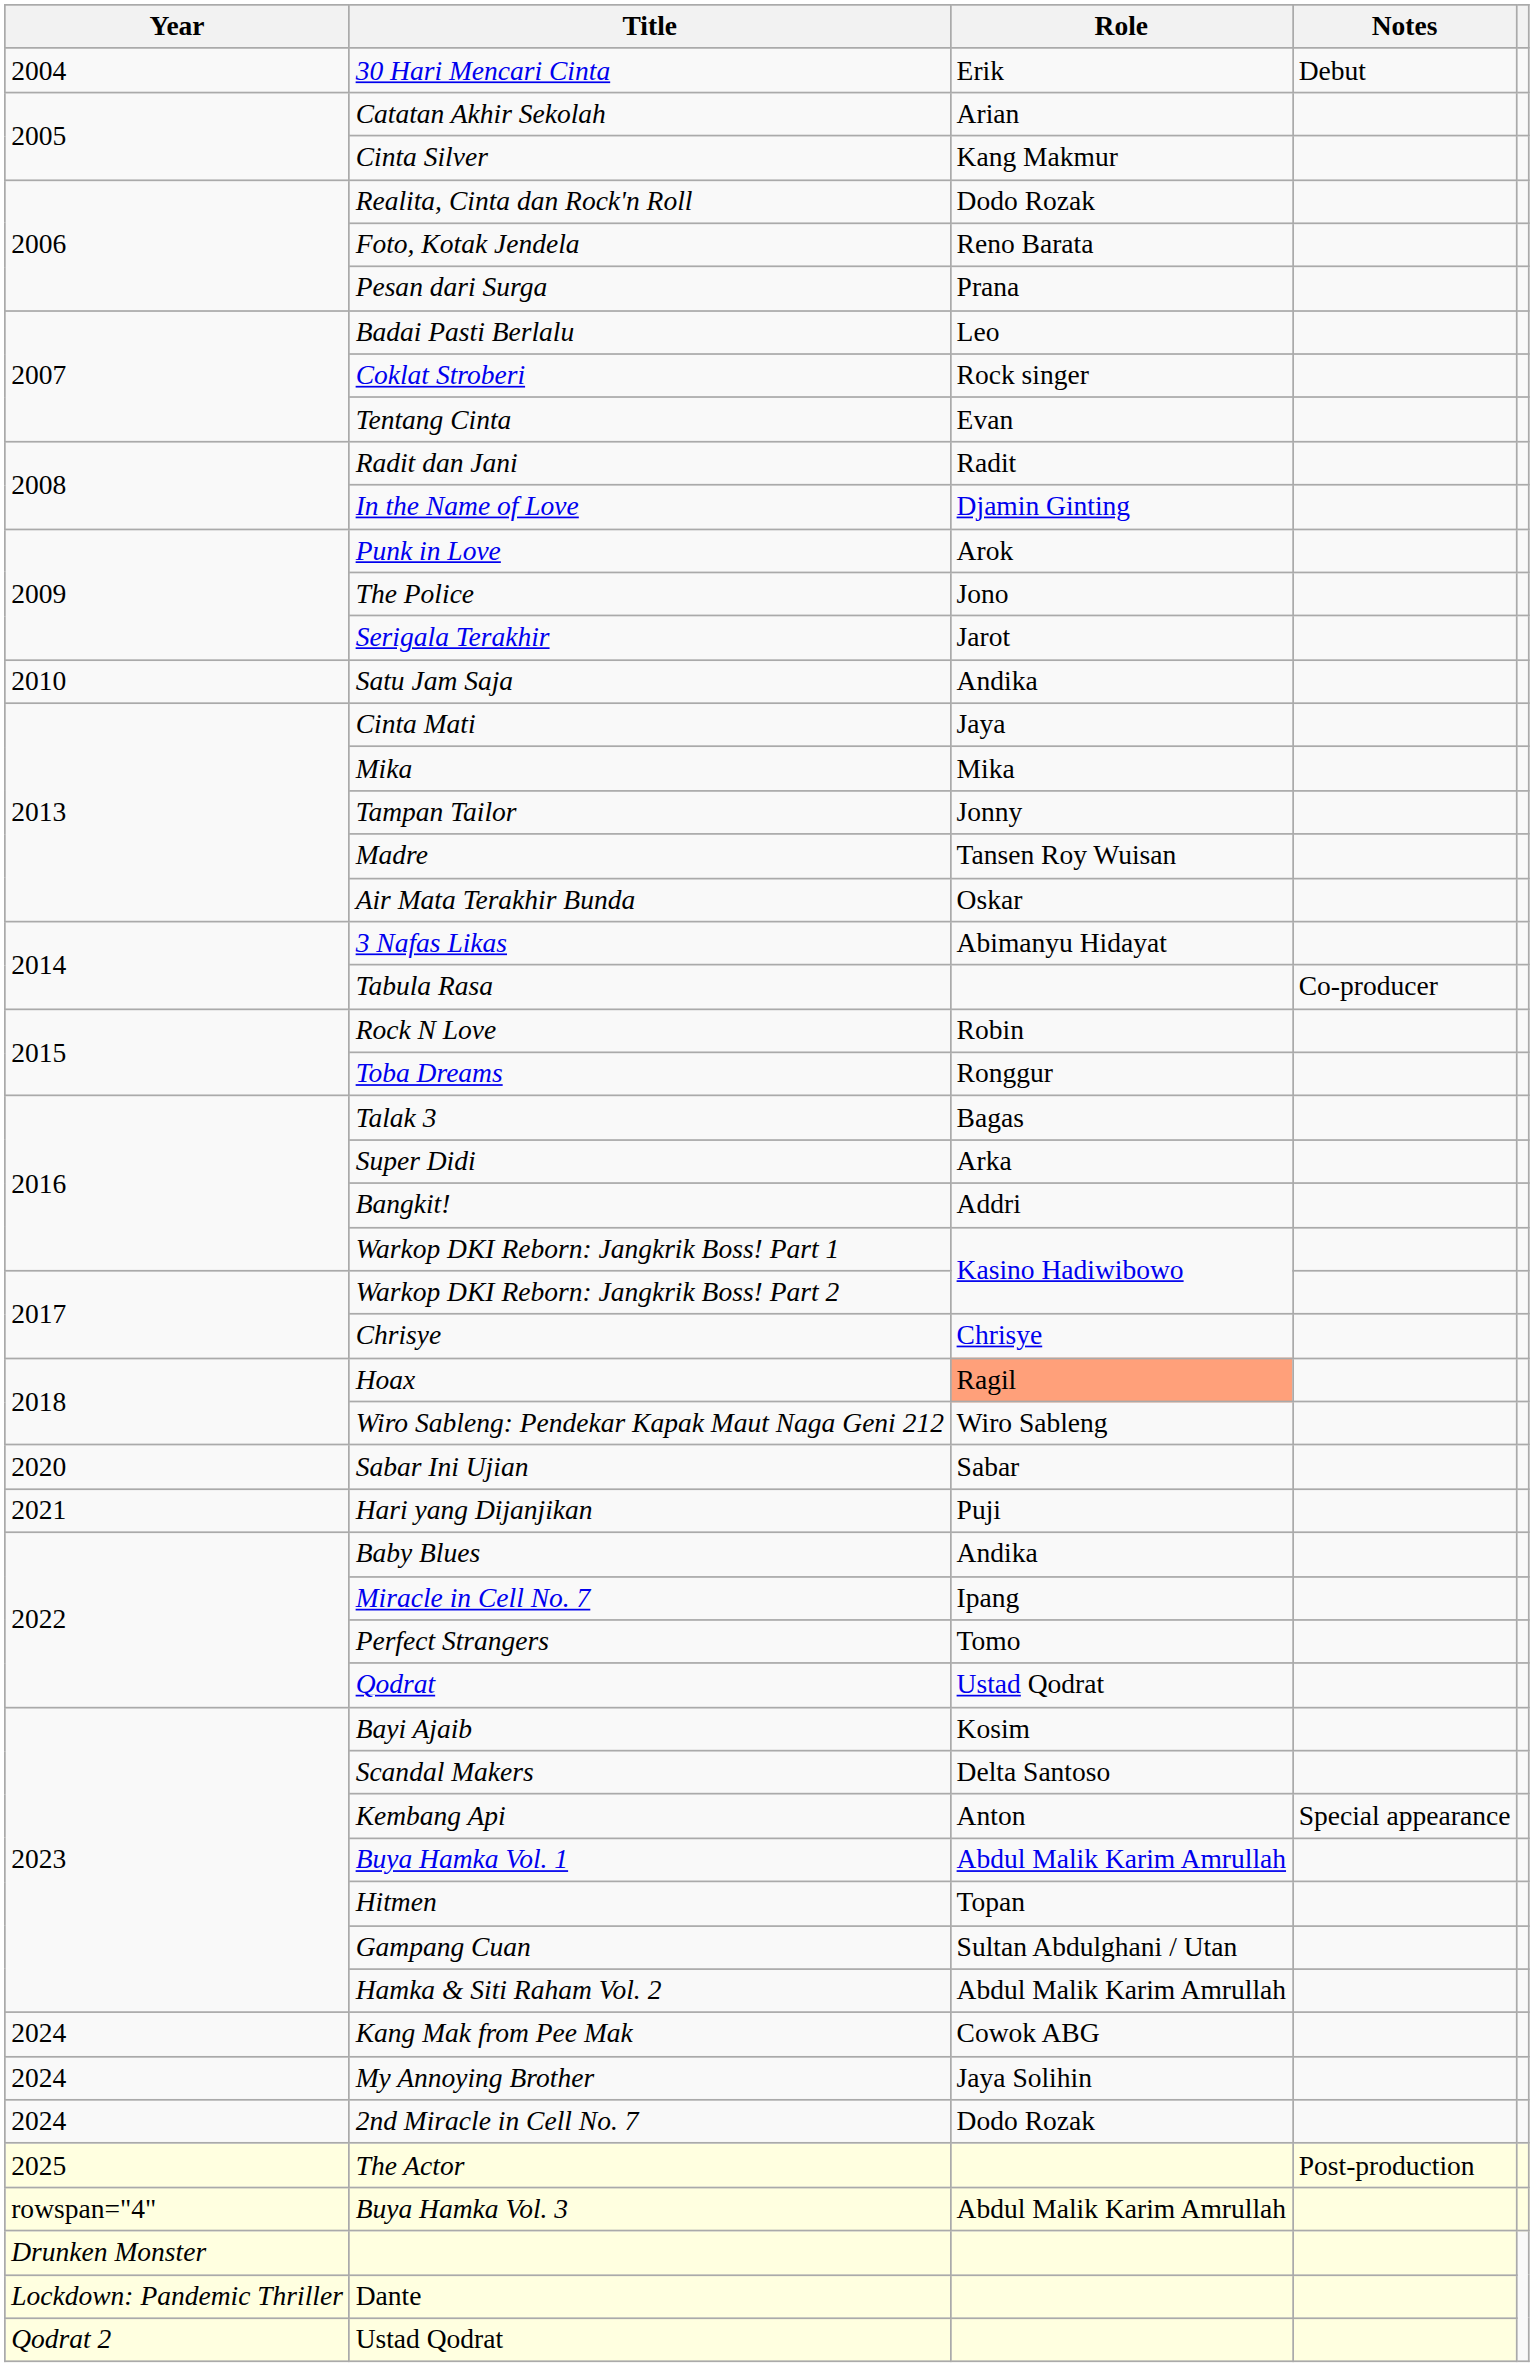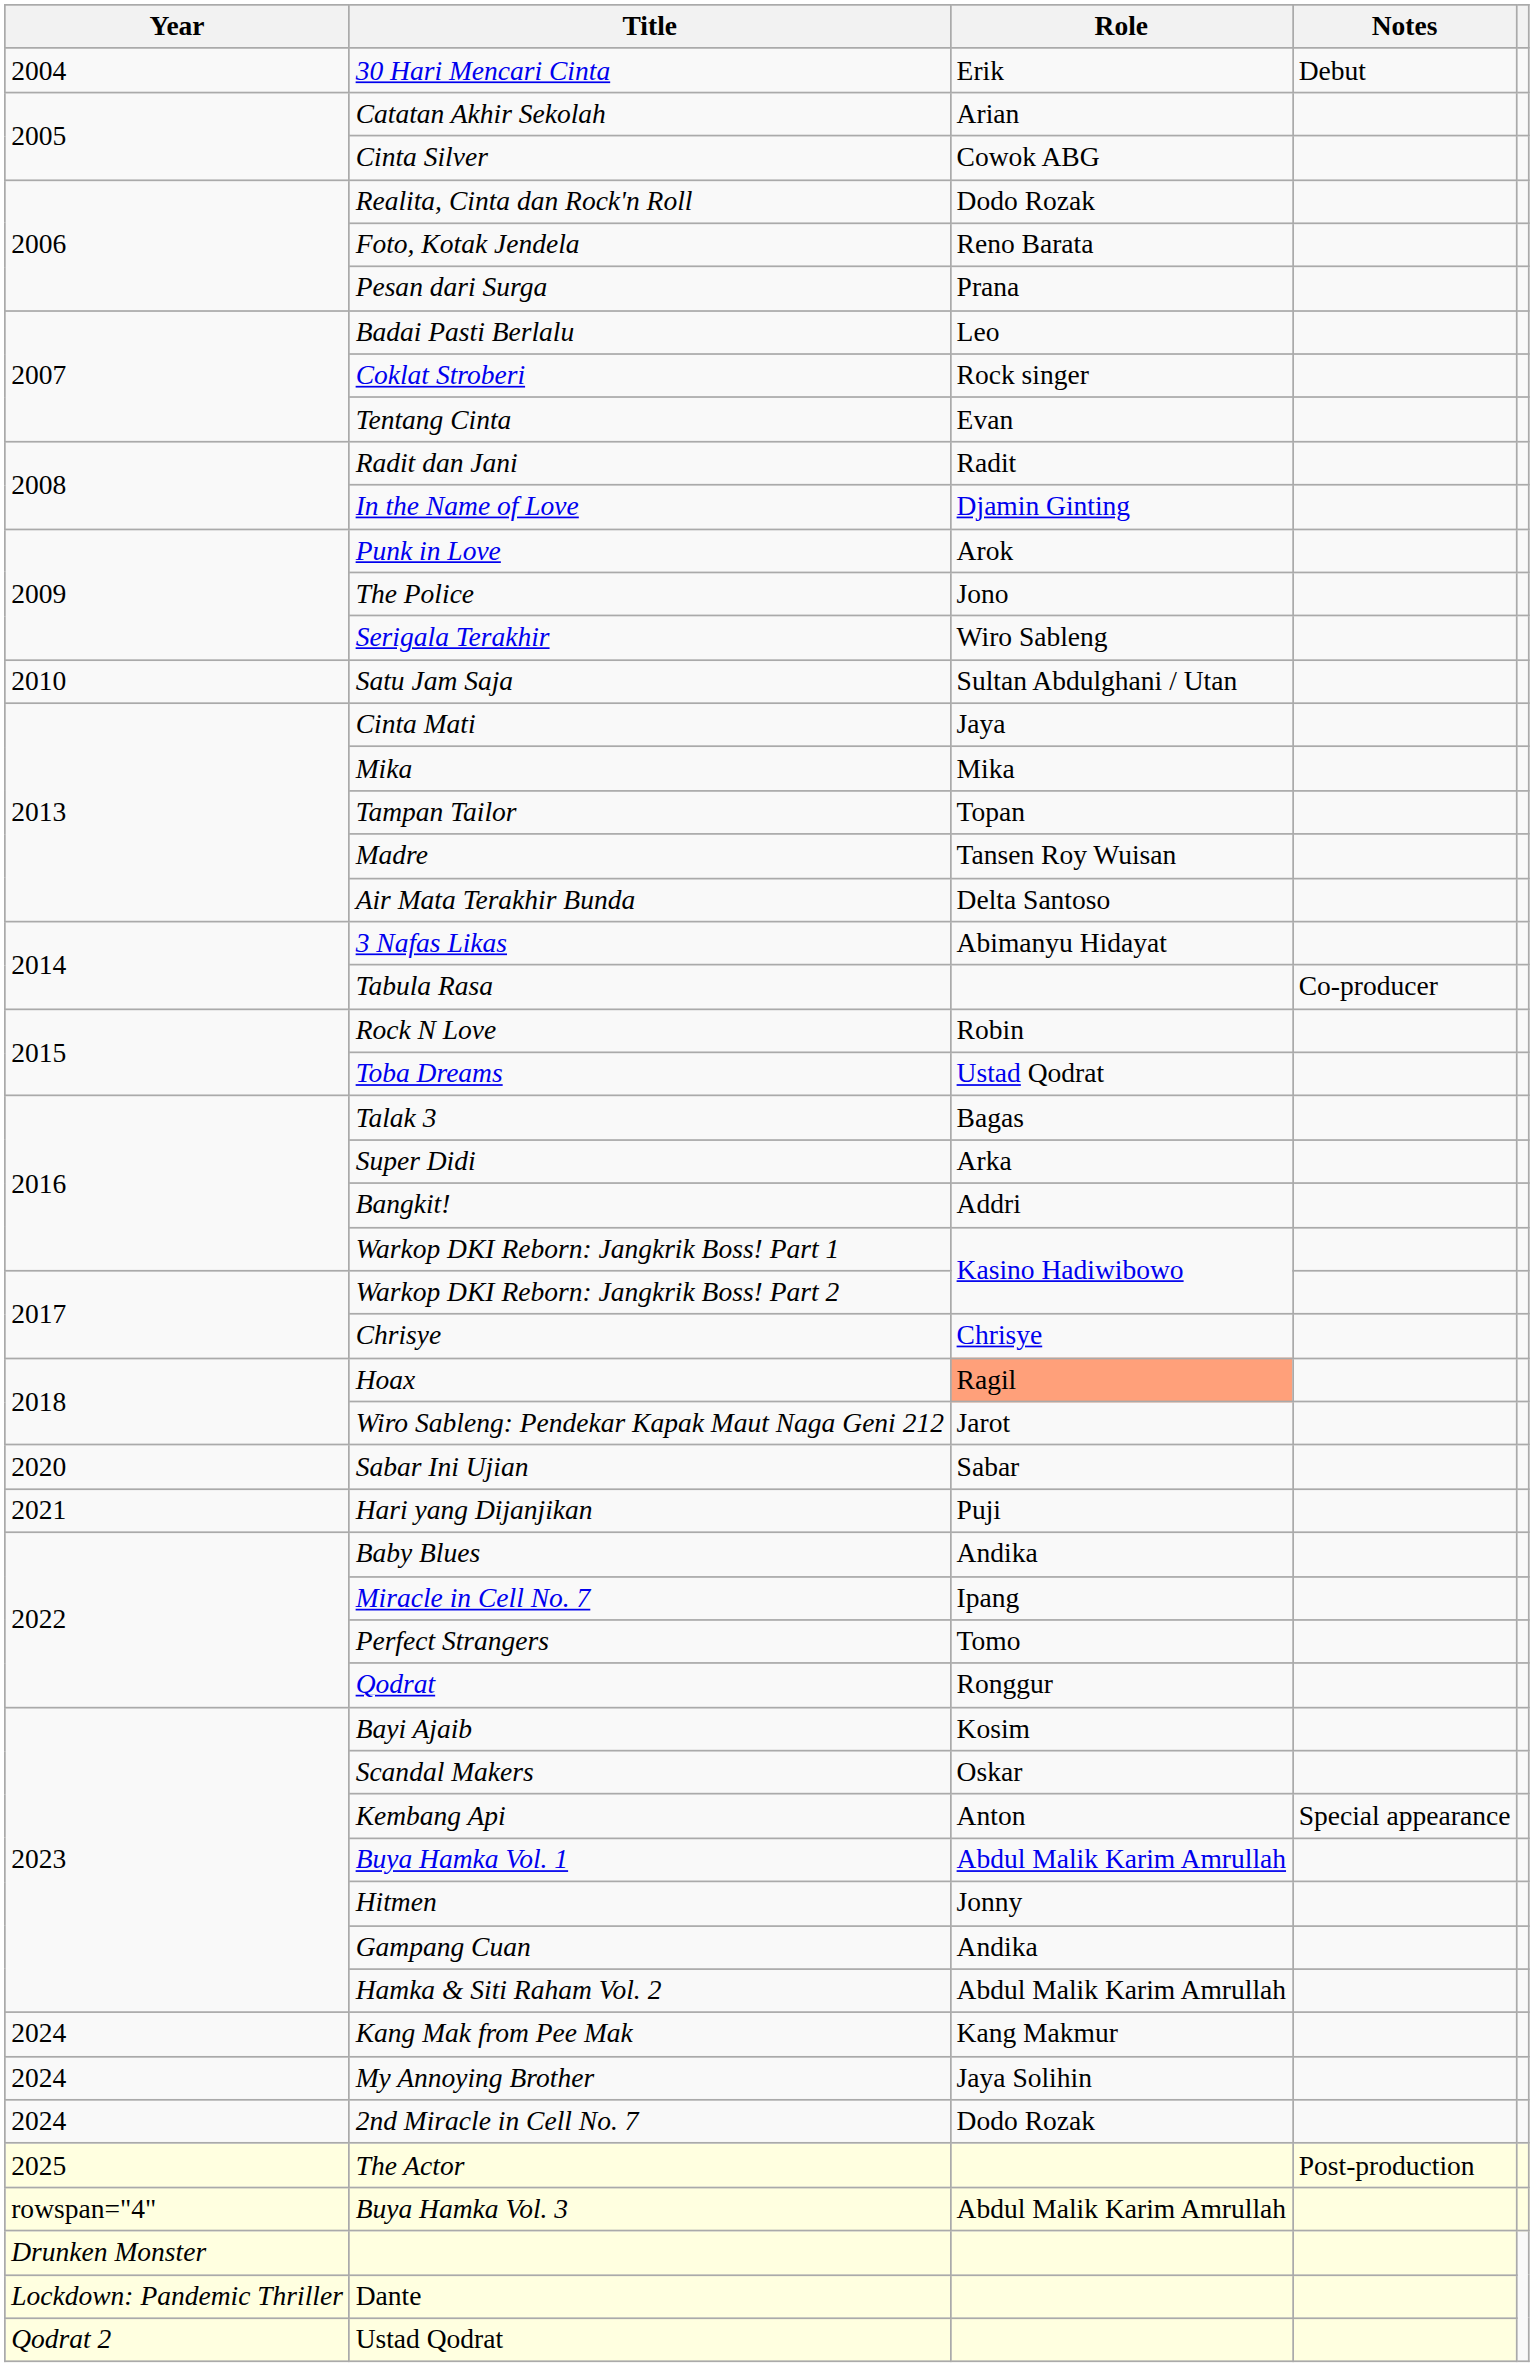(1037, 157) Kang Makmur -> (1028, 157) Cowok ABG
(983, 637) Jarot -> (1032, 637) Wiro Sableng
(997, 680) Andika -> (1097, 680) Sultan Abdulghani / Utan
(989, 811) Jonny -> (991, 811) Topan
(989, 899) Oskar -> (1033, 899) Delta Santoso
(1005, 1073) Ronggur -> (1030, 1073) Ustad Qodrat
(1032, 1422) Wiro Sableng -> (983, 1422) Jarot
(1030, 1684) Ustad Qodrat -> (1005, 1684) Ronggur
(1033, 1772) Delta Santoso -> (989, 1772) Oskar
(991, 1903) Topan -> (989, 1903) Jonny
(1097, 1946) Sultan Abdulghani / Utan -> (997, 1946) Andika
(1028, 2033) Cowok ABG -> (1037, 2033) Kang Makmur
